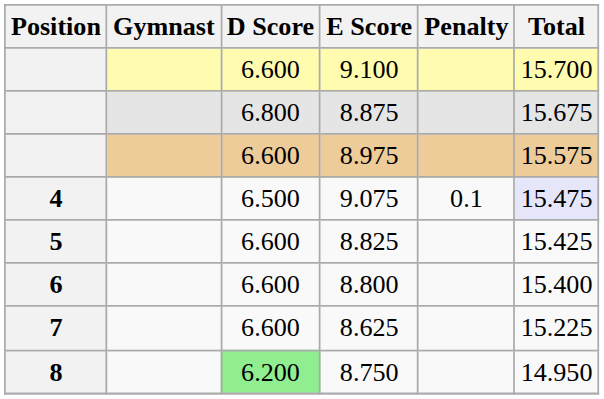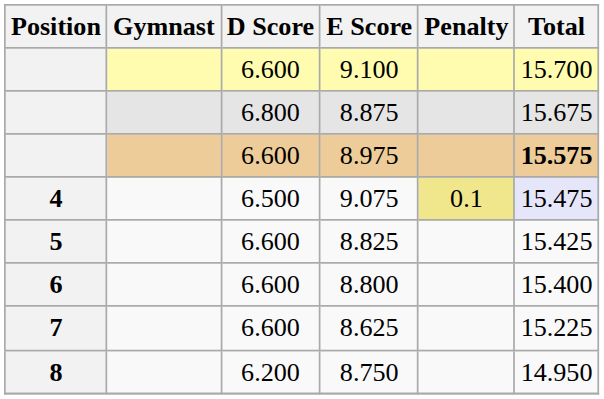(557, 155) normal -> (557, 155) bold
(466, 198) no background -> (466, 198) khaki background
(271, 371) lightgreen background -> (271, 371) no background
